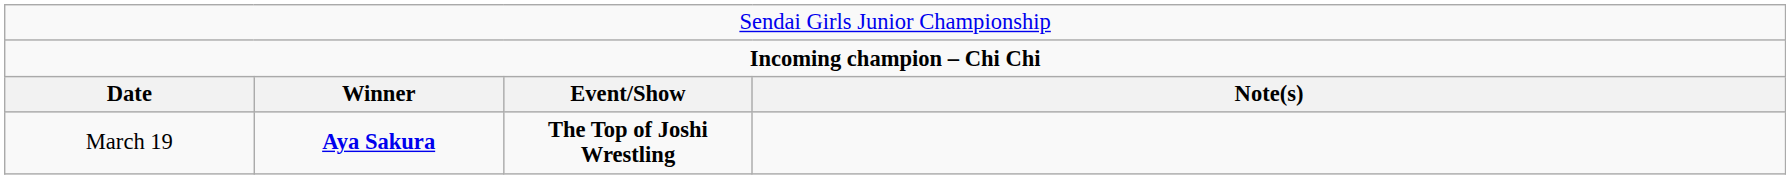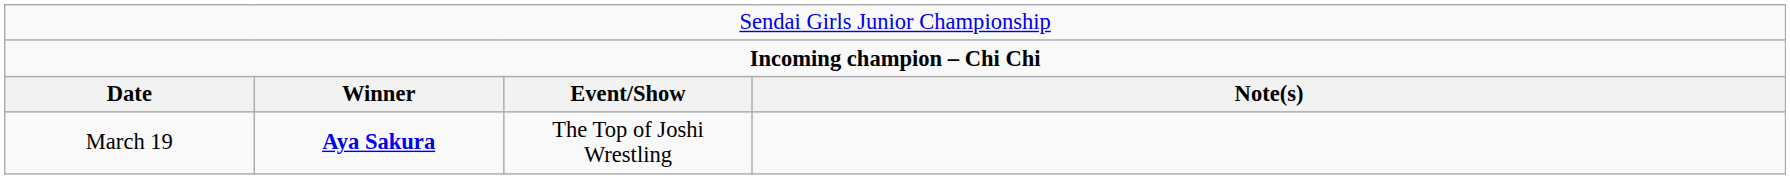(628, 142) bold -> (628, 142) normal
